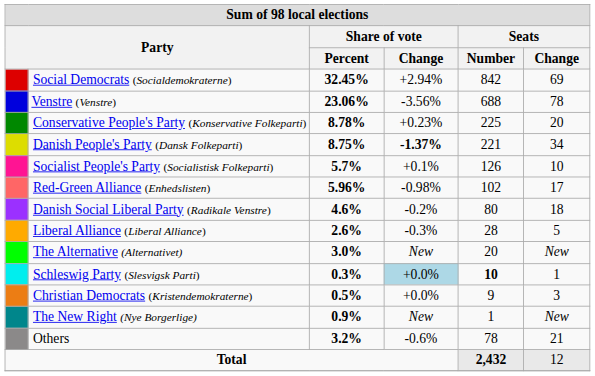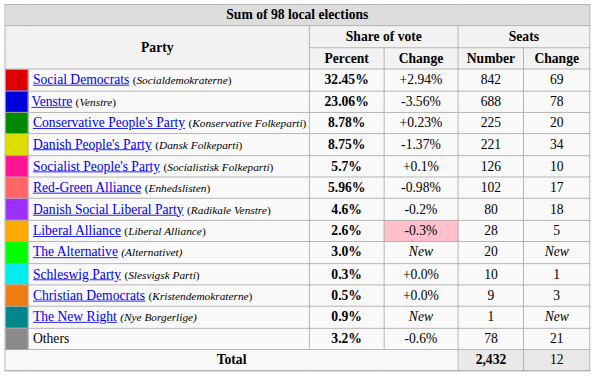(421, 144) bold -> (421, 144) normal
(421, 230) no background -> (421, 230) pink background
(421, 274) lightblue background -> (421, 274) no background
(491, 274) bold -> (491, 274) normal
